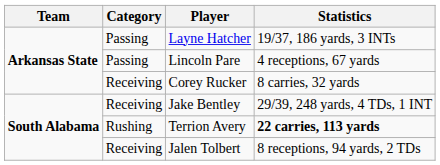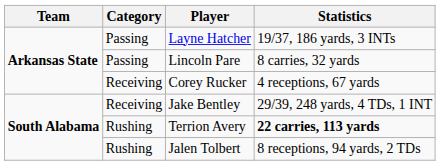(318, 60) 4 receptions, 67 yards -> (308, 60) 8 carries, 32 yards
(308, 82) 8 carries, 32 yards -> (318, 82) 4 receptions, 67 yards
(134, 148) Receiving -> (129, 148) Rushing
